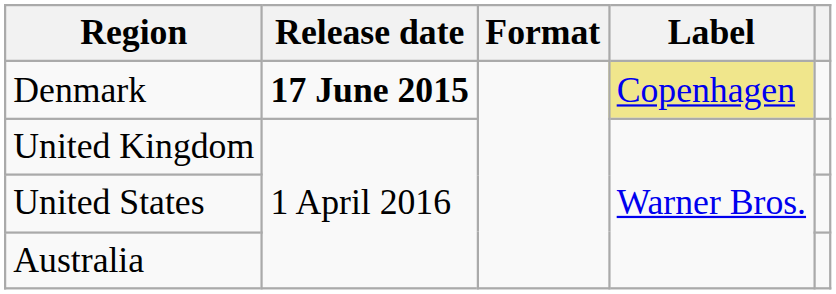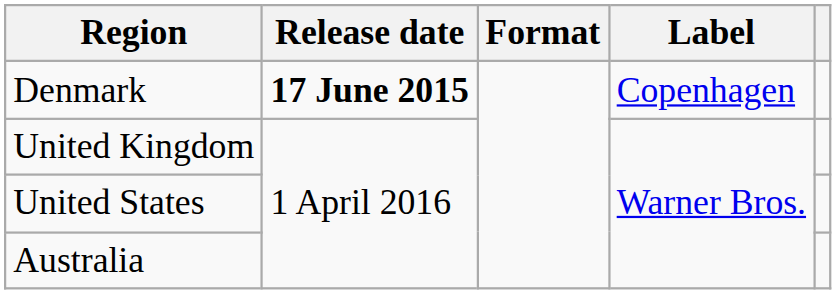(706, 89) khaki background -> (706, 89) no background
